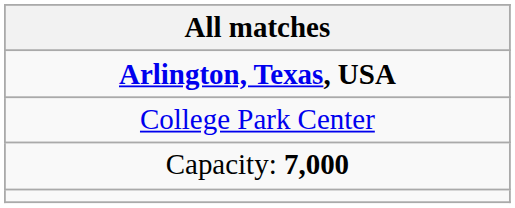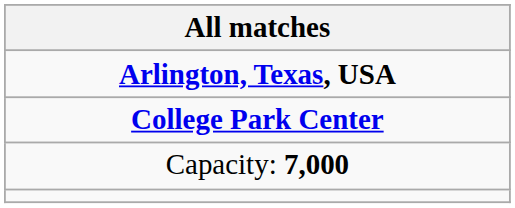(257, 119) normal -> (257, 119) bold
